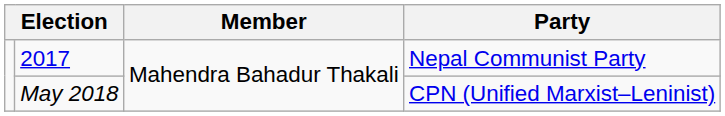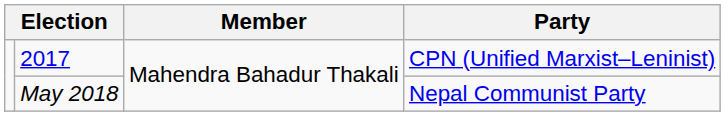(527, 57) Nepal Communist Party -> (562, 57) CPN (Unified Marxist–Leninist)
(562, 93) CPN (Unified Marxist–Leninist) -> (527, 93) Nepal Communist Party
